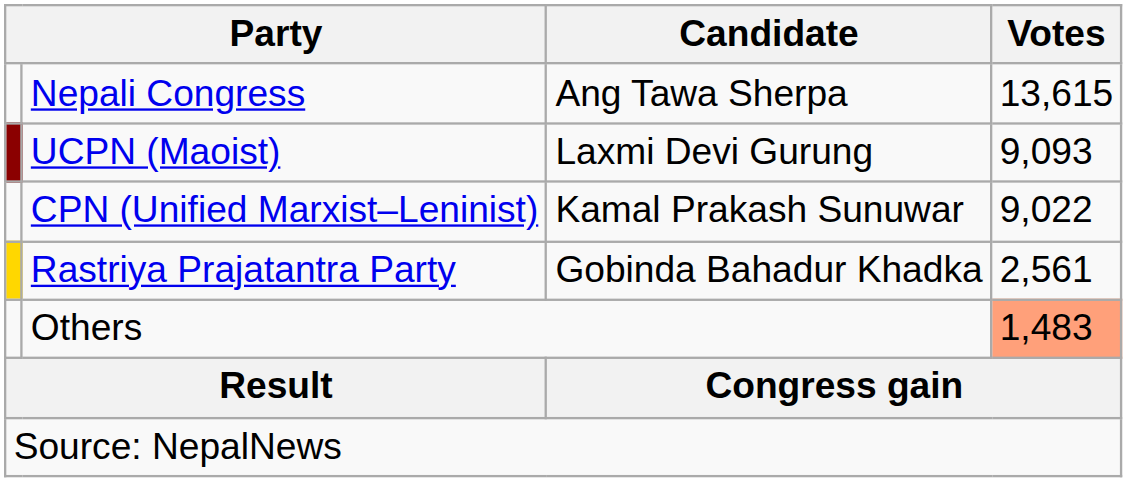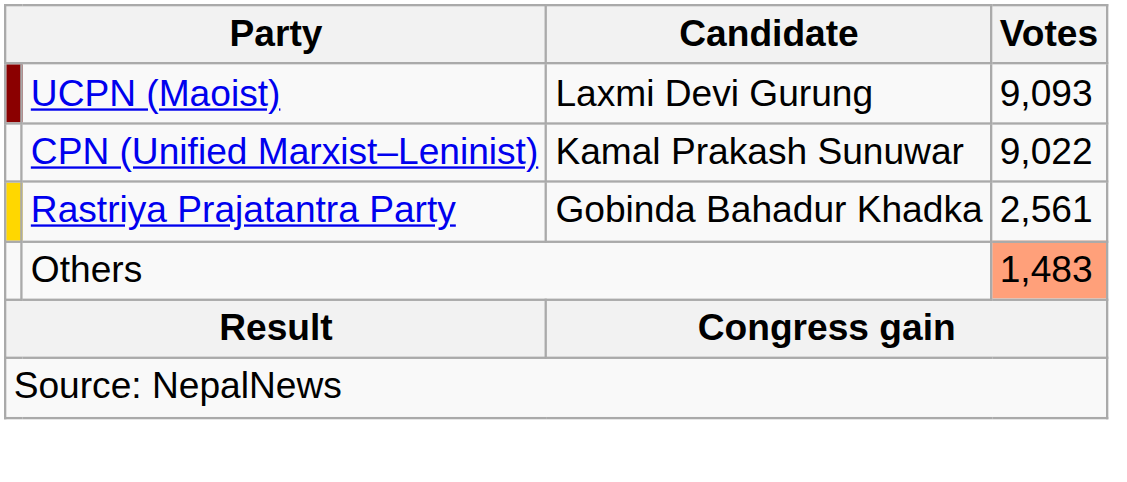- row: (168, 92)
